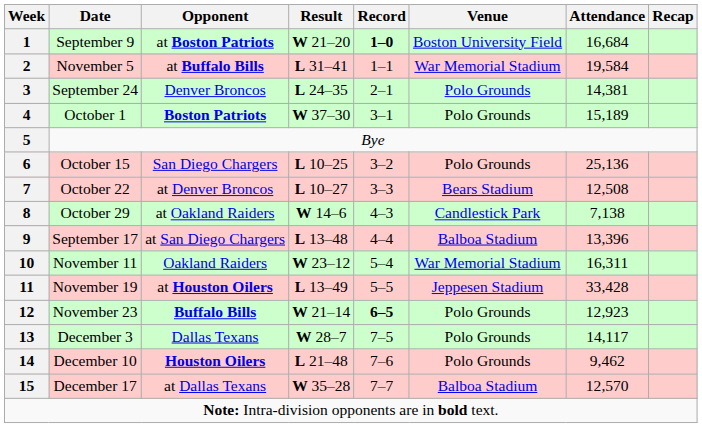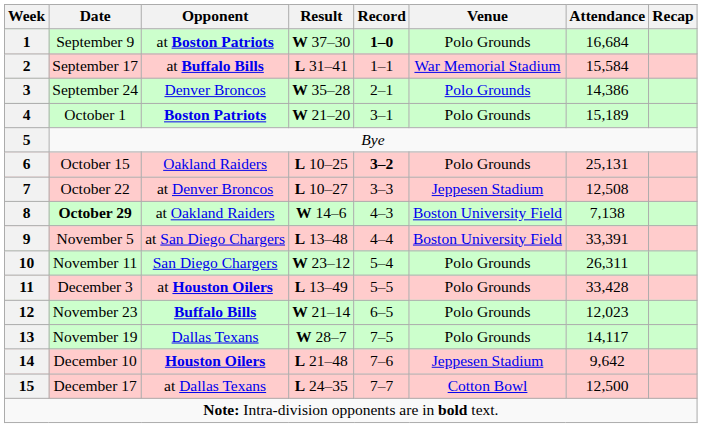(321, 41) W 21–20 -> (321, 41) W 37–30
(488, 41) Boston University Field -> (488, 41) Polo Grounds
(95, 66) November 5 -> (95, 66) September 17
(607, 66) 19,584 -> (607, 66) 15,584
(321, 90) L 24–35 -> (321, 90) W 35–28
(607, 90) 14,381 -> (607, 90) 14,386
(321, 115) W 37–30 -> (321, 115) W 21–20
(215, 164) San Diego Chargers -> (215, 164) Oakland Raiders
(382, 164) normal -> (382, 164) bold
(607, 164) 25,136 -> (607, 164) 25,131
(488, 189) Bears Stadium -> (488, 189) Jeppesen Stadium
(95, 213) normal -> (95, 213) bold
(488, 213) Candlestick Park -> (488, 213) Boston University Field
(95, 238) September 17 -> (95, 238) November 5
(488, 238) Balboa Stadium -> (488, 238) Boston University Field
(607, 238) 13,396 -> (607, 238) 33,391
(215, 262) Oakland Raiders -> (215, 262) San Diego Chargers
(488, 262) War Memorial Stadium -> (488, 262) Polo Grounds
(607, 262) 16,311 -> (607, 262) 26,311
(95, 287) November 19 -> (95, 287) December 3
(488, 287) Jeppesen Stadium -> (488, 287) Polo Grounds
(382, 312) bold -> (382, 312) normal
(607, 312) 12,923 -> (607, 312) 12,023
(95, 336) December 3 -> (95, 336) November 19
(488, 361) Polo Grounds -> (488, 361) Jeppesen Stadium
(607, 361) 9,462 -> (607, 361) 9,642
(321, 386) W 35–28 -> (321, 386) L 24–35
(488, 386) Balboa Stadium -> (488, 386) Cotton Bowl
(607, 386) 12,570 -> (607, 386) 12,500
